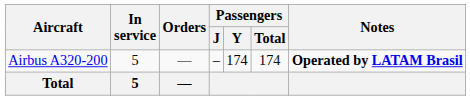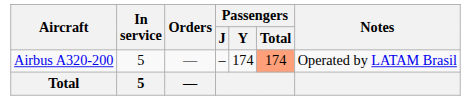(270, 60) no background -> (276, 60) lightsalmon background
(377, 60) bold -> (377, 60) normal
